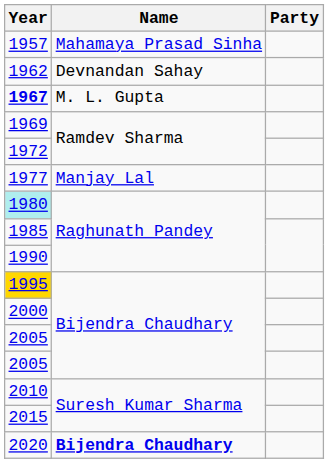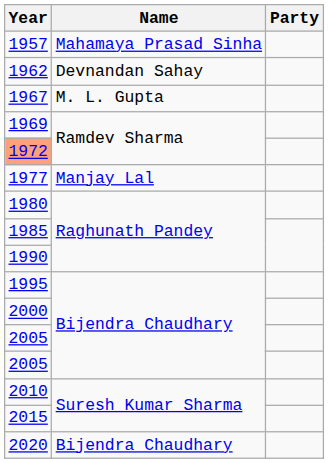(28, 98) bold -> (28, 98) normal
(28, 151) no background -> (28, 151) lightsalmon background
(28, 205) paleturquoise background -> (28, 205) no background
(28, 285) gold background -> (28, 285) no background
(144, 445) bold -> (144, 445) normal
